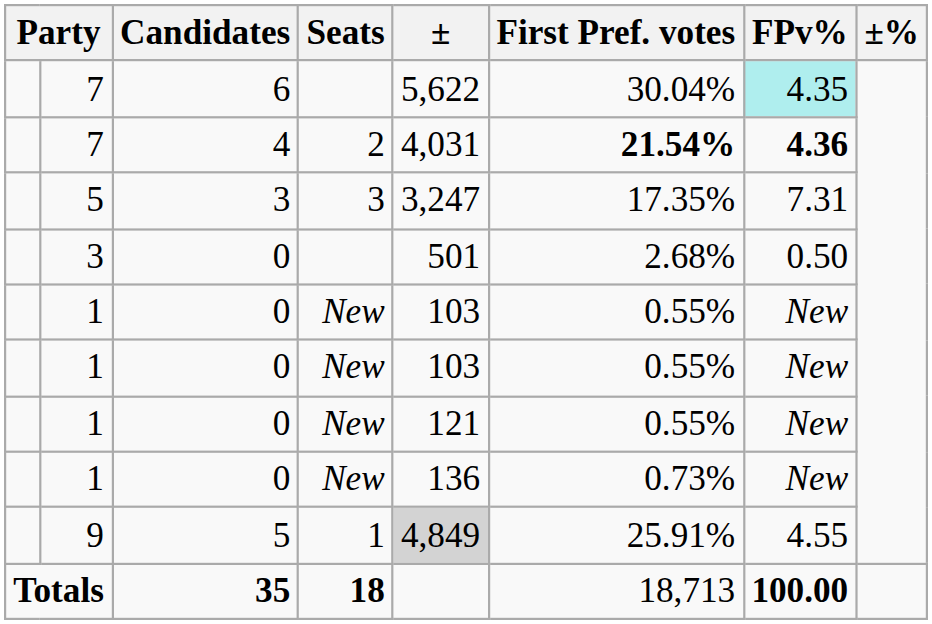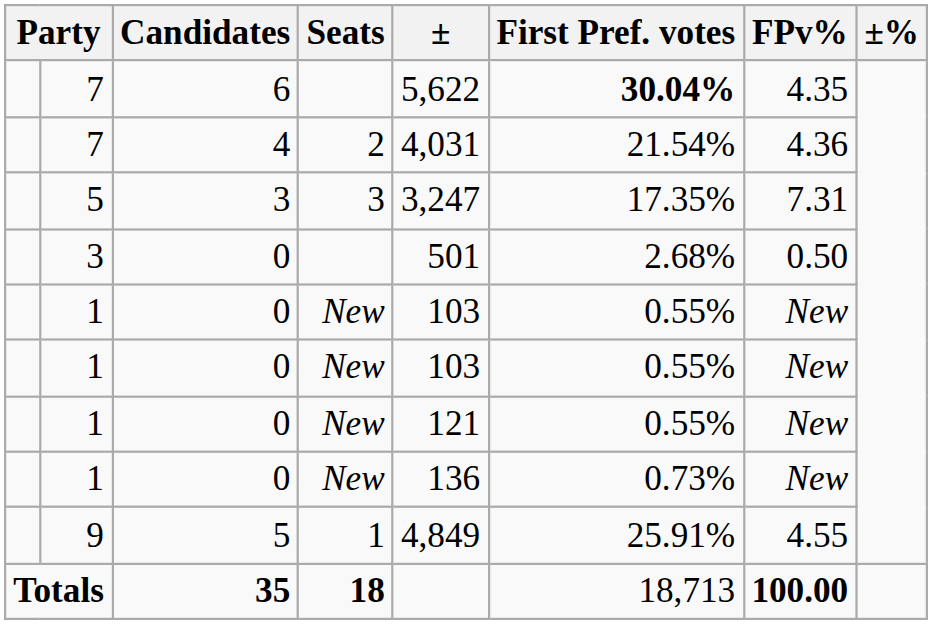(681, 88) normal -> (678, 88) bold
(817, 88) paleturquoise background -> (817, 88) no background
(678, 144) bold -> (681, 144) normal
(817, 144) bold -> (817, 144) normal
(441, 534) lightgrey background -> (441, 534) no background
